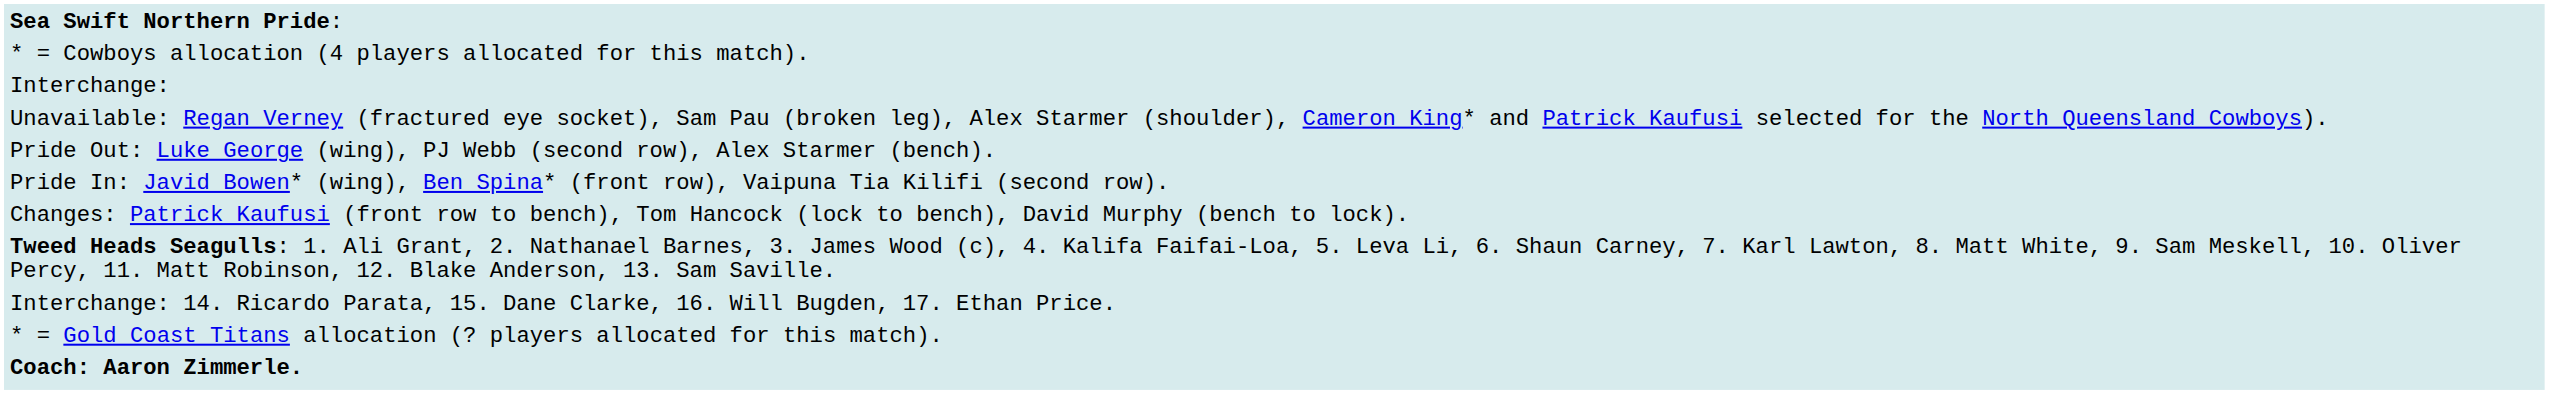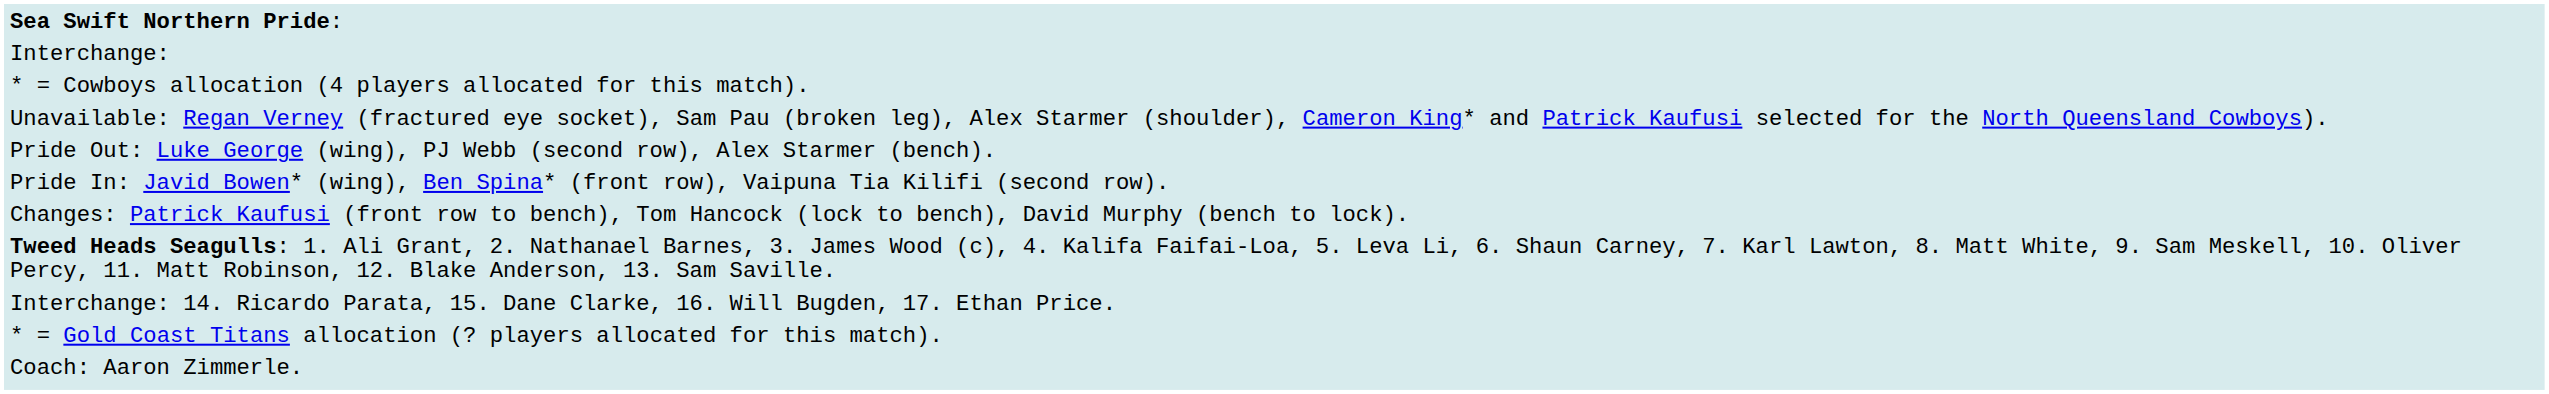(410, 54) * = Cowboys allocation (4 players allocated for this match). -> (90, 54) Interchange:
(90, 86) Interchange: -> (410, 86) * = Cowboys allocation (4 players allocated for this match).
(157, 368) bold -> (157, 368) normal
